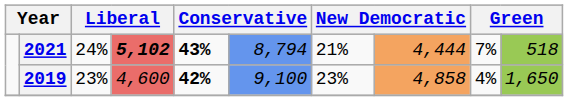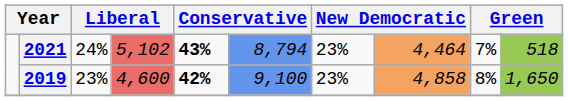(143, 50) bold -> (143, 50) normal
(332, 50) 21% -> (332, 50) 23%
(439, 50) 4,444 -> (439, 50) 4,464
(485, 80) 4% -> (485, 80) 8%
